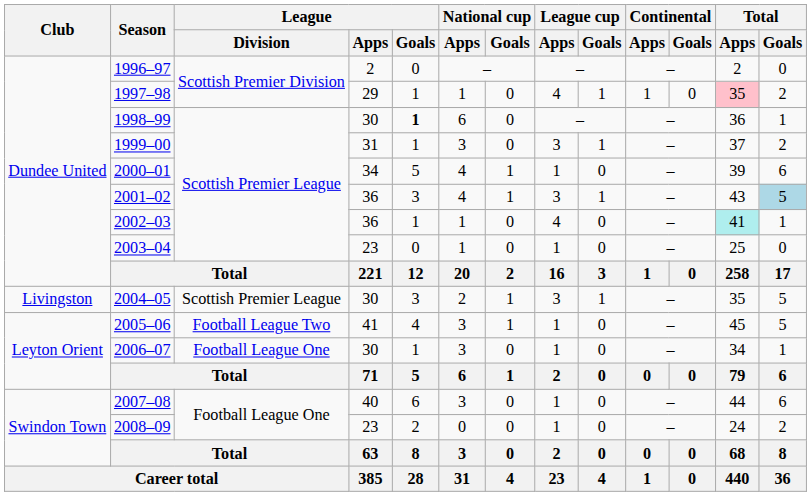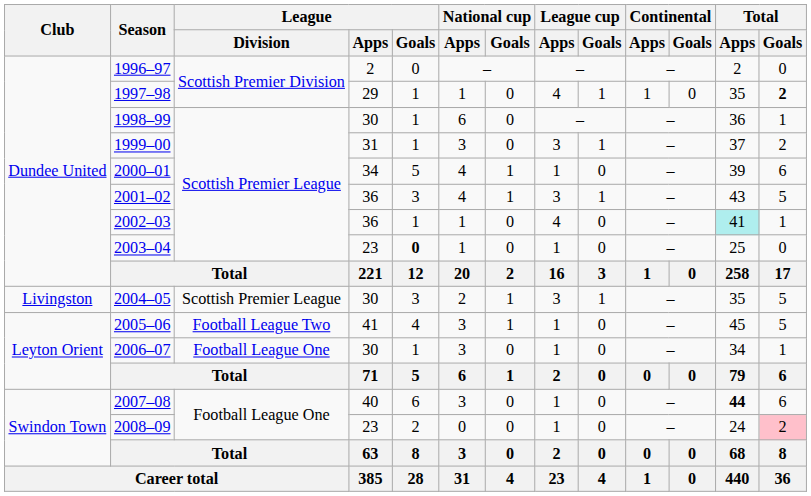(737, 94) pink background -> (737, 94) no background
(782, 94) normal -> (782, 94) bold
(416, 119) bold -> (416, 119) normal
(782, 196) lightblue background -> (782, 196) no background
(416, 247) normal -> (416, 247) bold
(737, 401) normal -> (737, 401) bold
(782, 427) no background -> (782, 427) pink background
